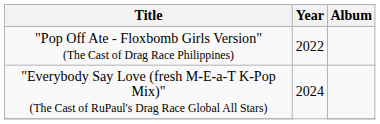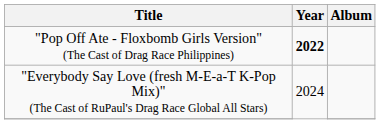(310, 45) normal -> (310, 45) bold
